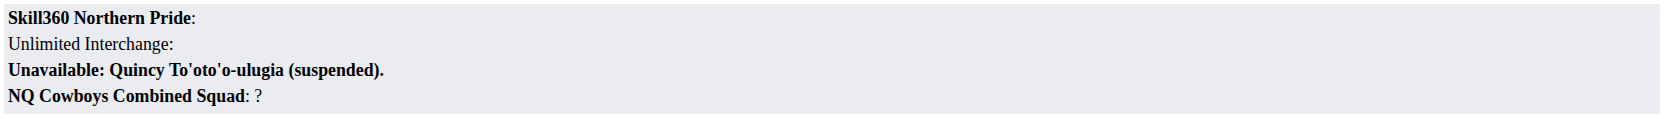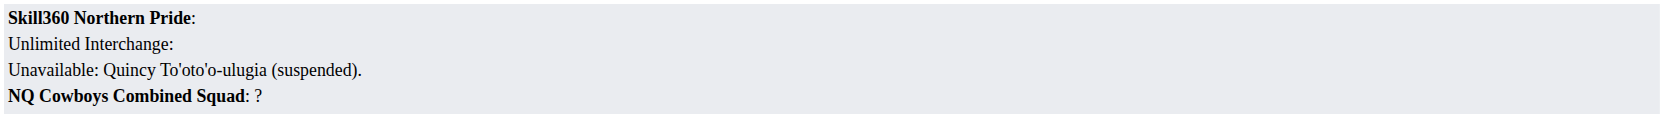(196, 70) bold -> (185, 70) normal
